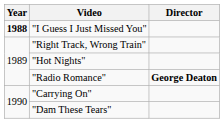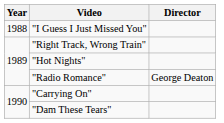(17, 28) bold -> (17, 28) normal
(184, 77) bold -> (182, 77) normal
